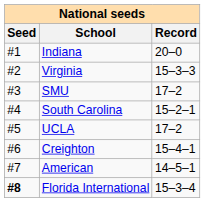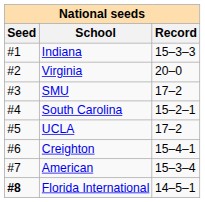(168, 52) 20–0 -> (175, 52) 15–3–3
(175, 71) 15–3–3 -> (168, 71) 20–0
(175, 168) 14–5–1 -> (175, 168) 15–3–4
(175, 187) 15–3–4 -> (175, 187) 14–5–1
